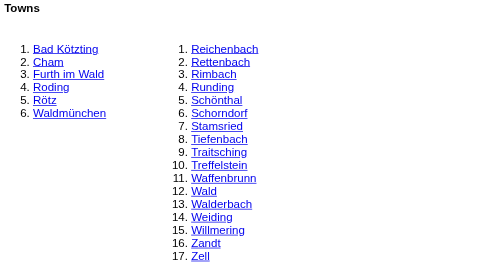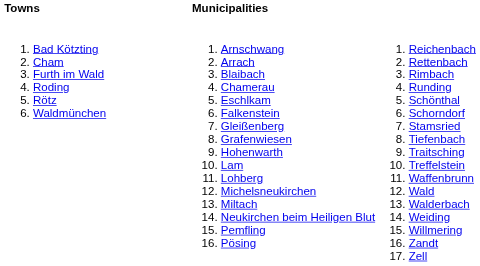+ column: (230, 8)
